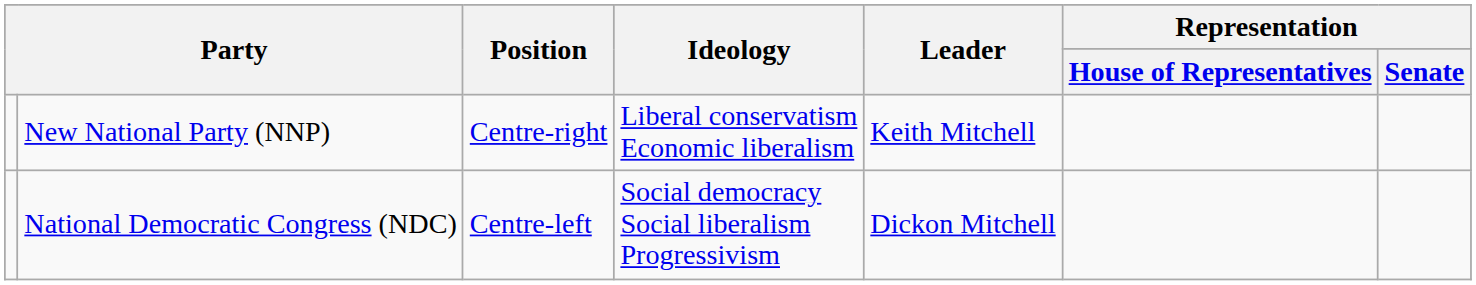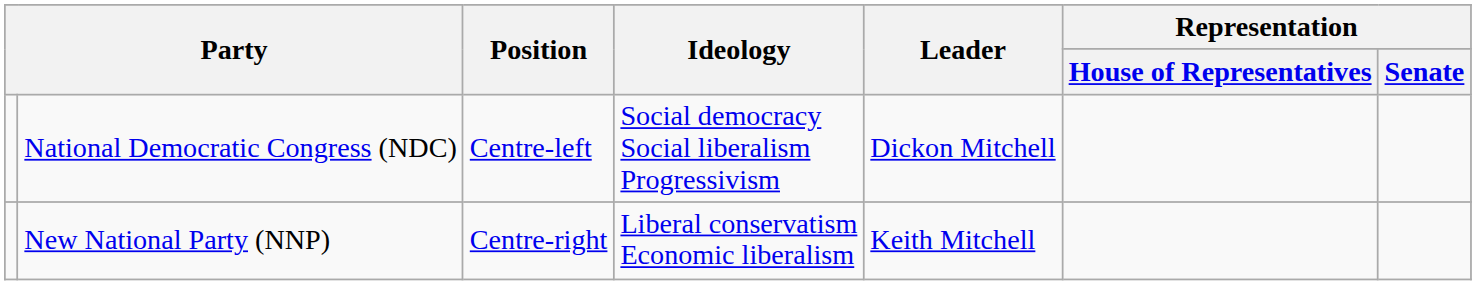rows swapped: (241, 224) <-> (177, 131)
